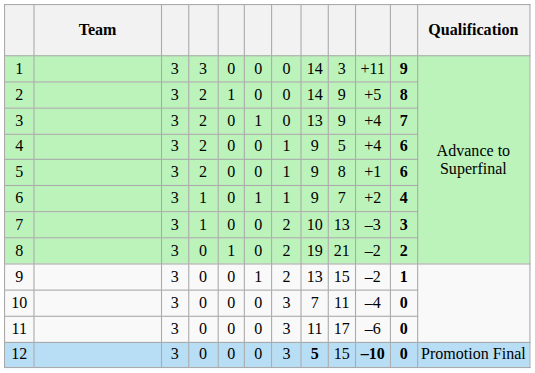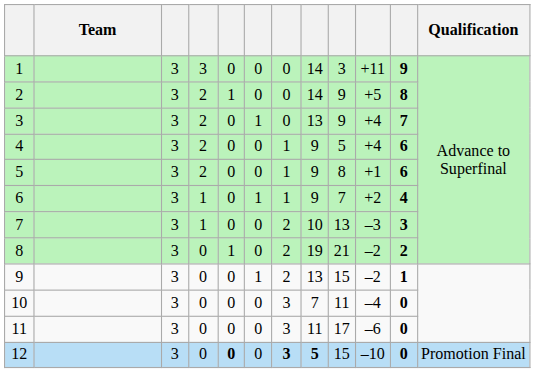(231, 354) normal -> (231, 354) bold
(287, 354) normal -> (287, 354) bold
(373, 354) bold -> (373, 354) normal
